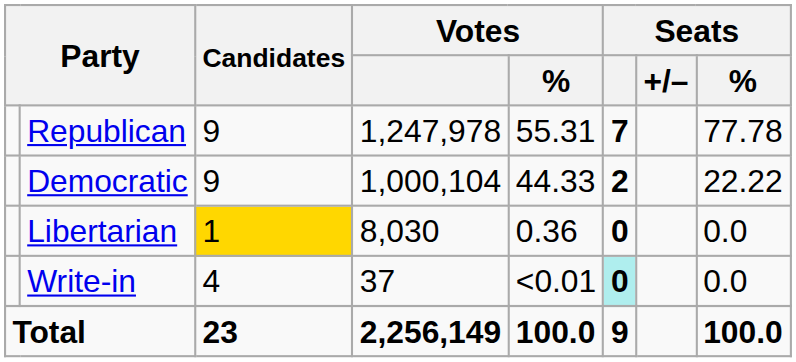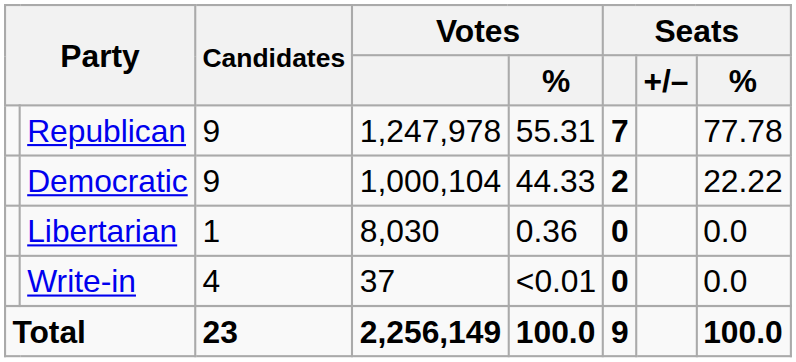(211, 232) gold background -> (211, 232) no background
(620, 282) paleturquoise background -> (620, 282) no background
